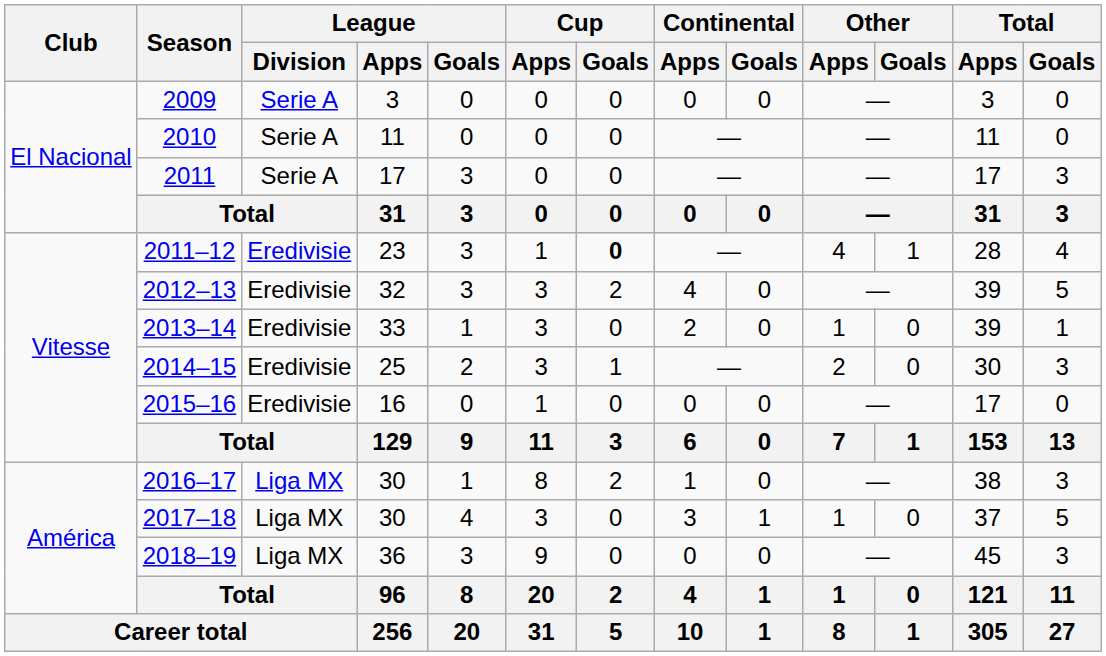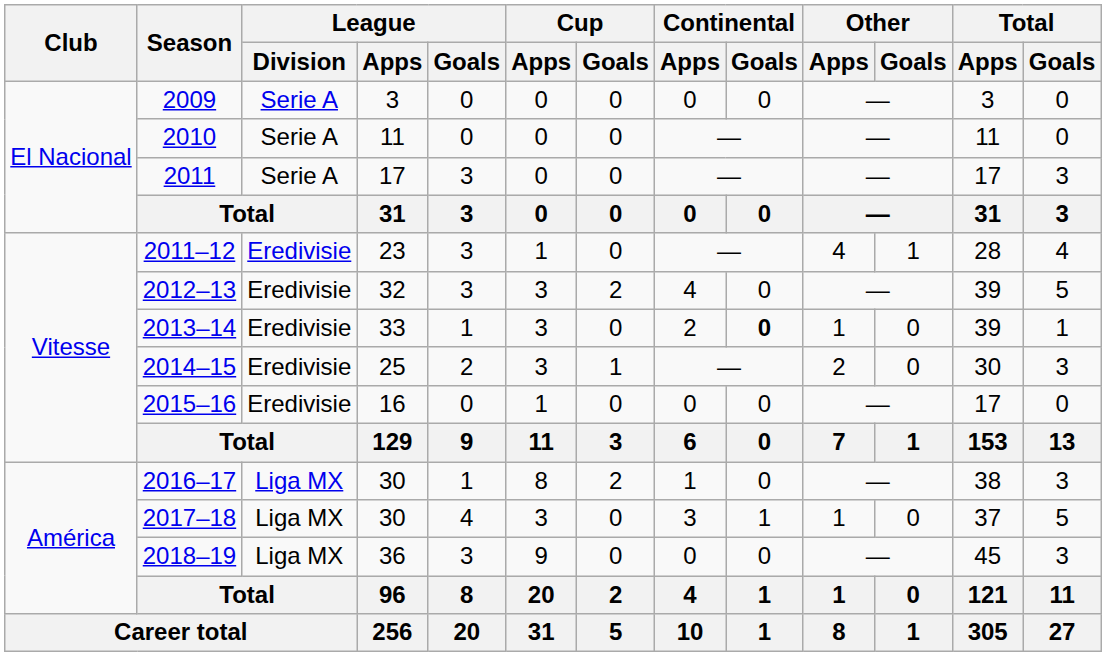(616, 251) bold -> (616, 251) normal
(764, 328) normal -> (764, 328) bold
